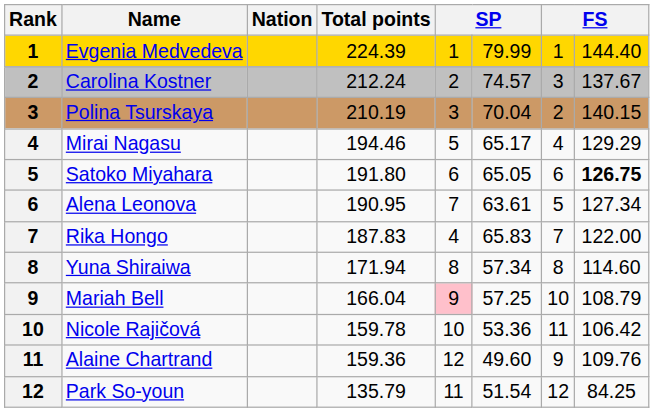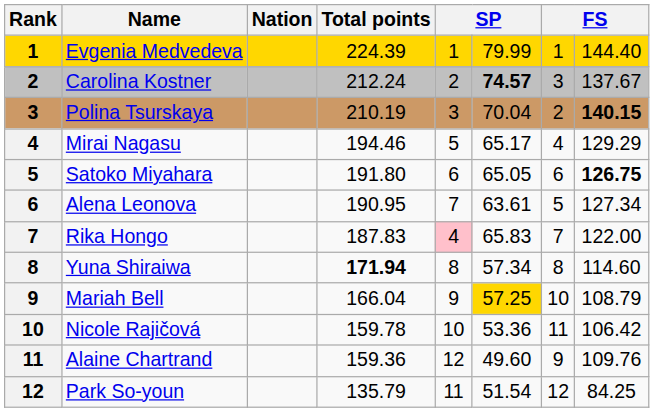(507, 81) normal -> (507, 81) bold
(611, 112) normal -> (611, 112) bold
(454, 236) no background -> (454, 236) pink background
(376, 267) normal -> (376, 267) bold
(454, 298) pink background -> (454, 298) no background
(507, 298) no background -> (507, 298) gold background
